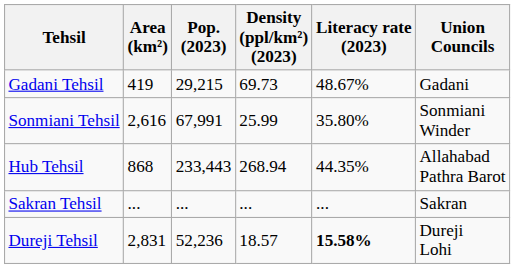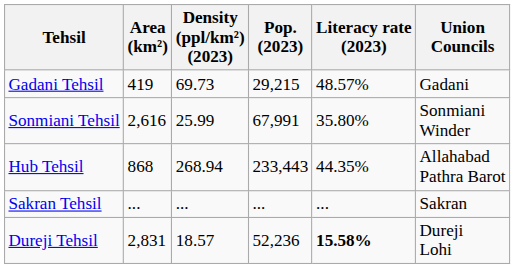columns swapped: (204, 37) <-> (274, 37)
(342, 83) 48.67% -> (342, 83) 48.57%
